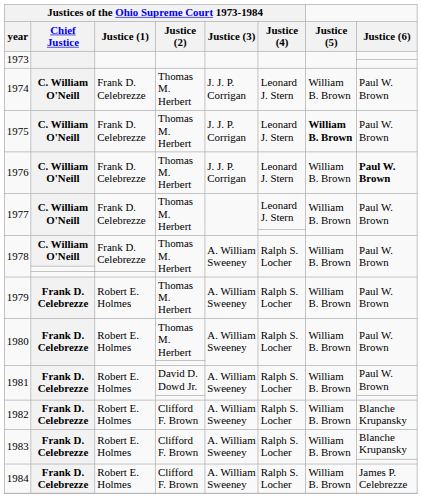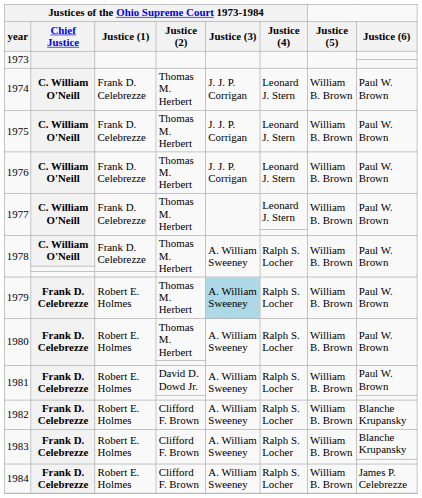(330, 131) bold -> (331, 131) normal
(377, 172) bold -> (376, 172) normal
(231, 298) no background -> (233, 298) lightblue background
